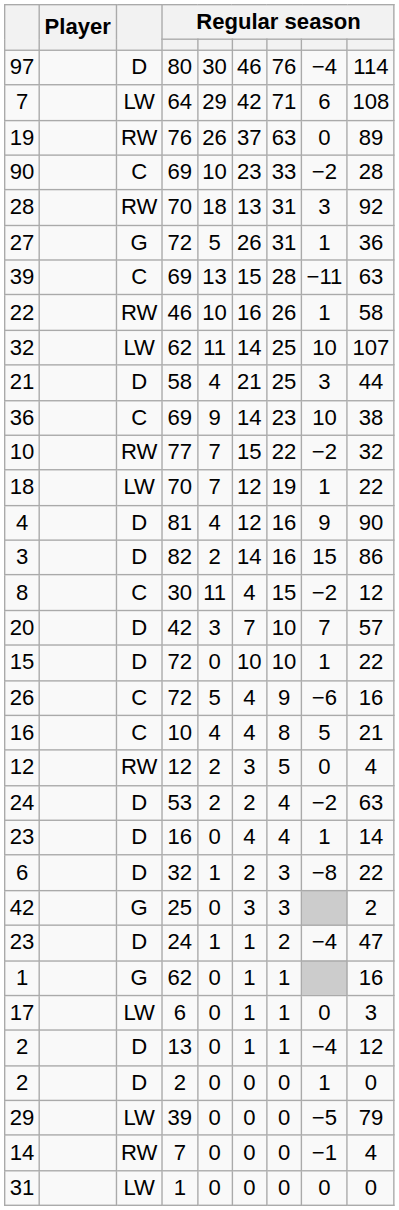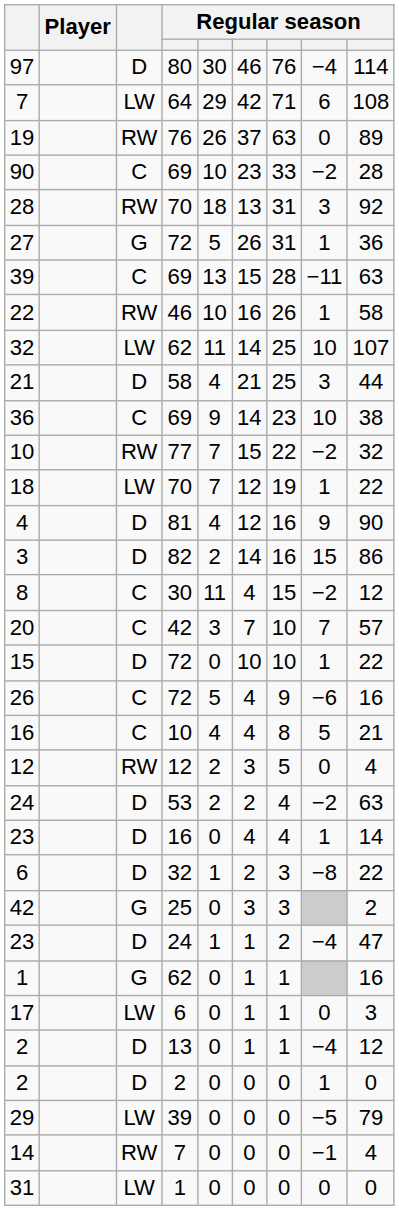(139, 627) D -> (139, 627) C
